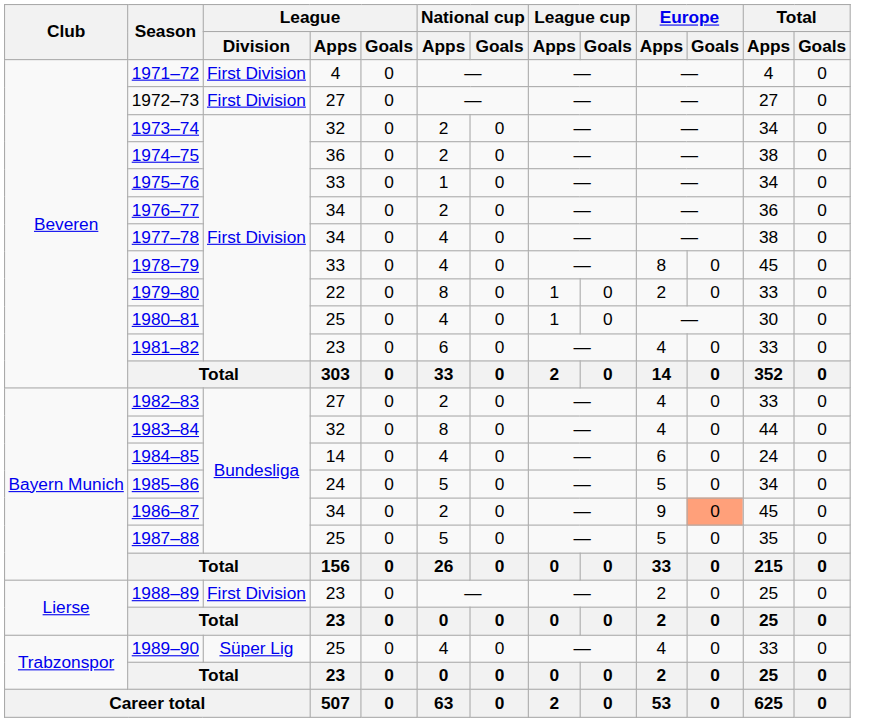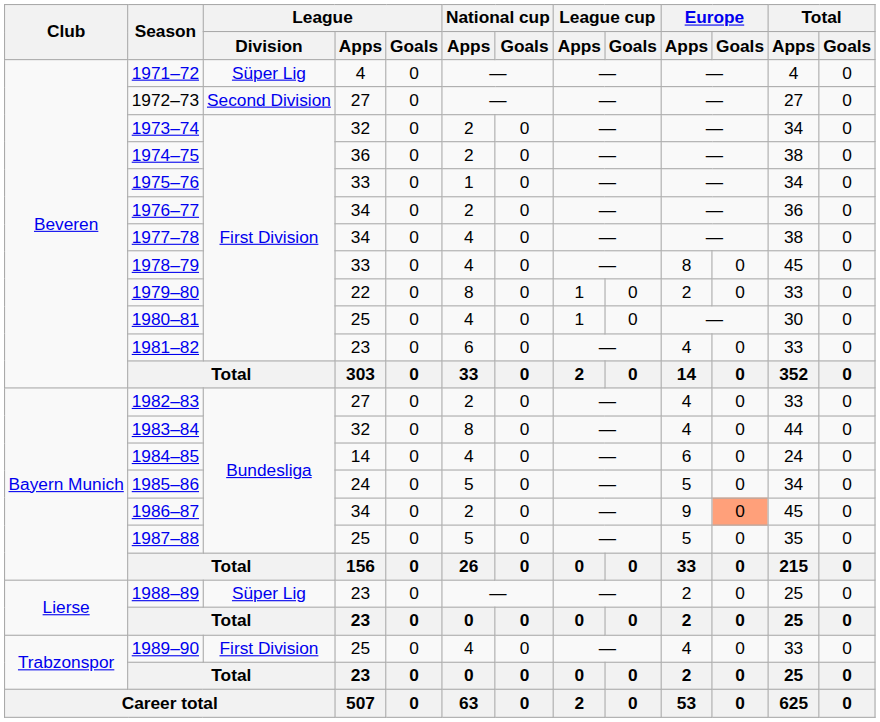(256, 73) First Division -> (269, 73) Süper Lig
(256, 100) First Division -> (269, 100) Second Division
(256, 593) First Division -> (269, 593) Süper Lig
(256, 648) Süper Lig -> (269, 648) First Division
